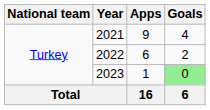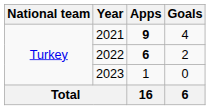(146, 34) normal -> (146, 34) bold
(146, 54) normal -> (146, 54) bold
(185, 74) lightgreen background -> (185, 74) no background
